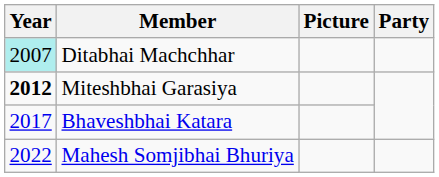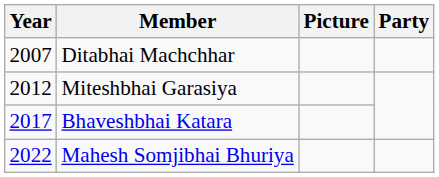(31, 54) paleturquoise background -> (31, 54) no background
(31, 88) bold -> (31, 88) normal
